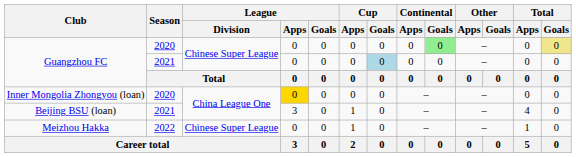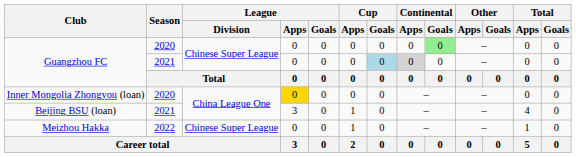(556, 45) khaki background -> (556, 45) no background
(411, 62) no background -> (411, 62) lightgrey background
